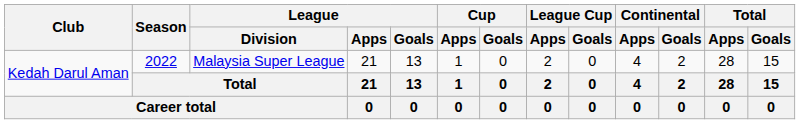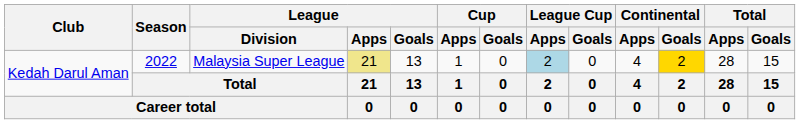(369, 61) no background -> (369, 61) khaki background
(548, 61) no background -> (548, 61) lightblue background
(682, 61) no background -> (682, 61) gold background
